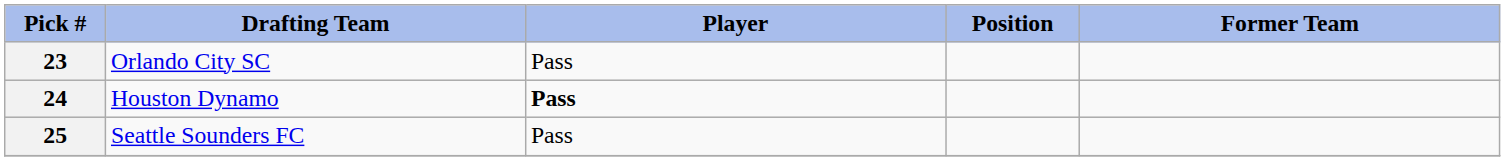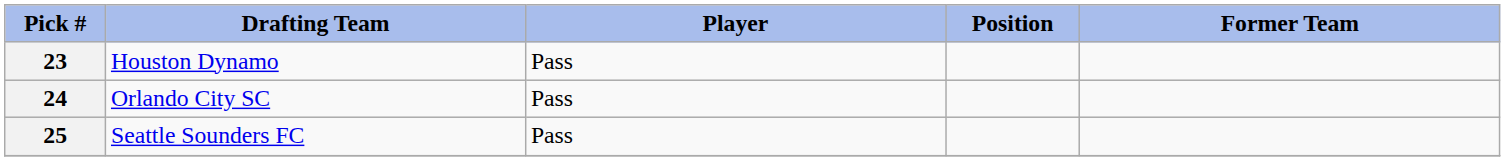(191, 60) Orlando City SC -> (195, 60) Houston Dynamo
(195, 98) Houston Dynamo -> (191, 98) Orlando City SC
(553, 98) bold -> (552, 98) normal
